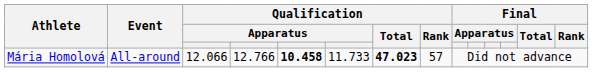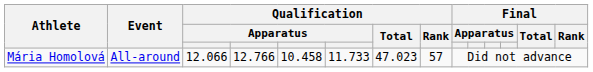(301, 57) bold -> (301, 57) normal
(396, 57) bold -> (396, 57) normal
